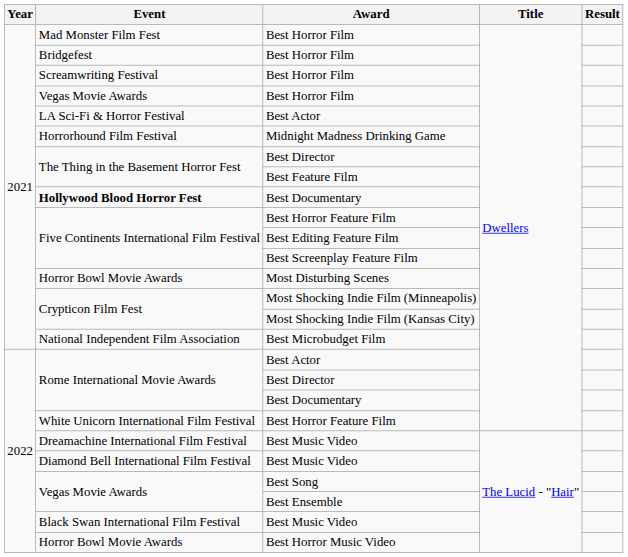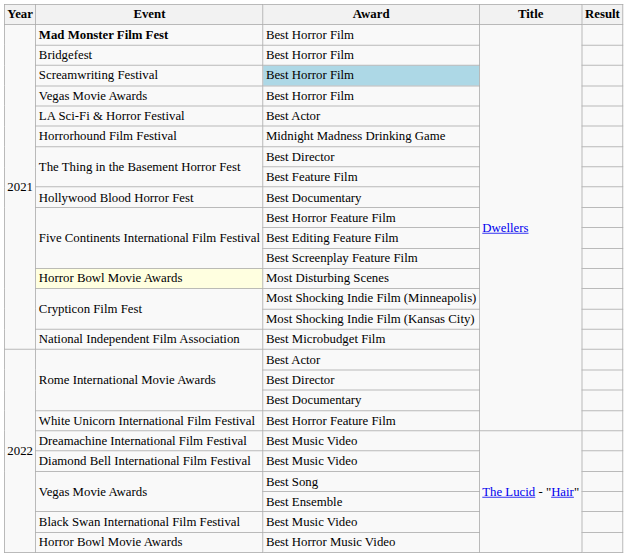(99, 34) normal -> (104, 34) bold
(310, 75) no background -> (310, 75) lightblue background
(120, 197) bold -> (116, 197) normal
(111, 278) no background -> (111, 278) lightyellow background
